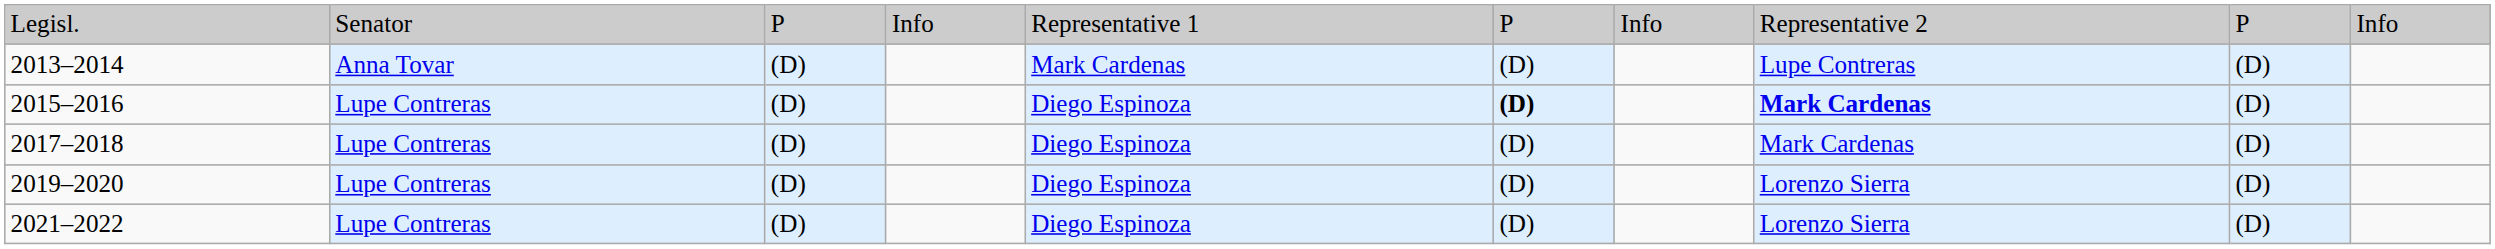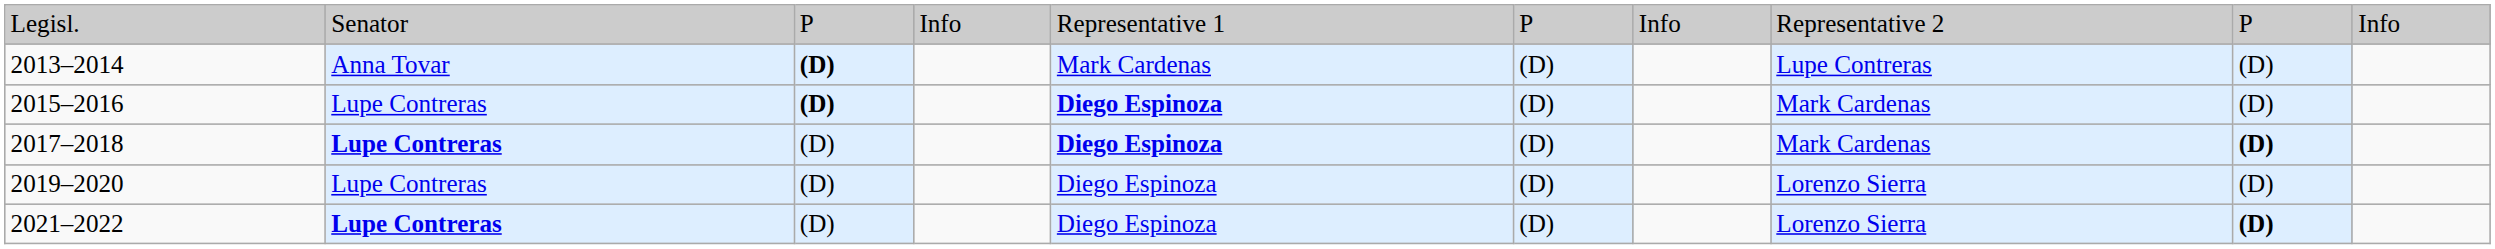(788, 64) normal -> (817, 64) bold
(788, 104) normal -> (817, 104) bold
(1111, 104) normal -> (1140, 104) bold
(1517, 104) bold -> (1537, 104) normal
(1845, 104) bold -> (1853, 104) normal
(413, 143) normal -> (417, 143) bold
(1111, 143) normal -> (1140, 143) bold
(2253, 143) normal -> (2256, 143) bold
(413, 223) normal -> (417, 223) bold
(2253, 223) normal -> (2256, 223) bold
